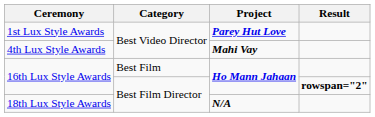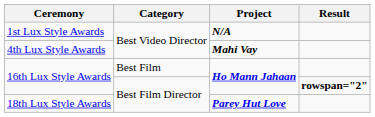(249, 31) Parey Hut Love -> (222, 31) N/A
(222, 103) N/A -> (249, 103) Parey Hut Love
